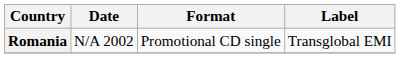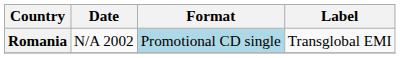(211, 40) no background -> (211, 40) lightblue background
